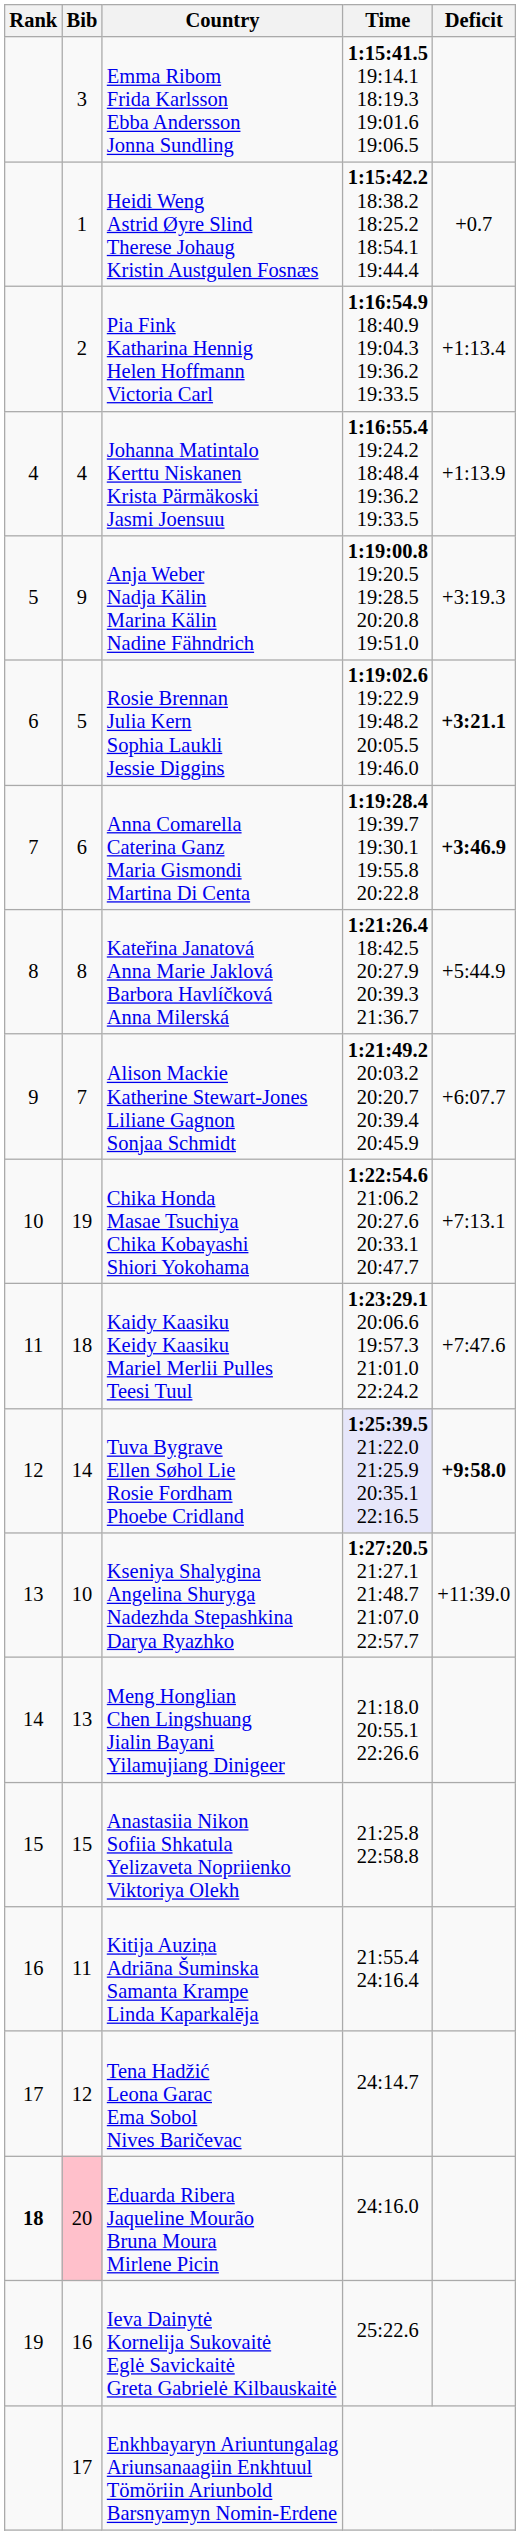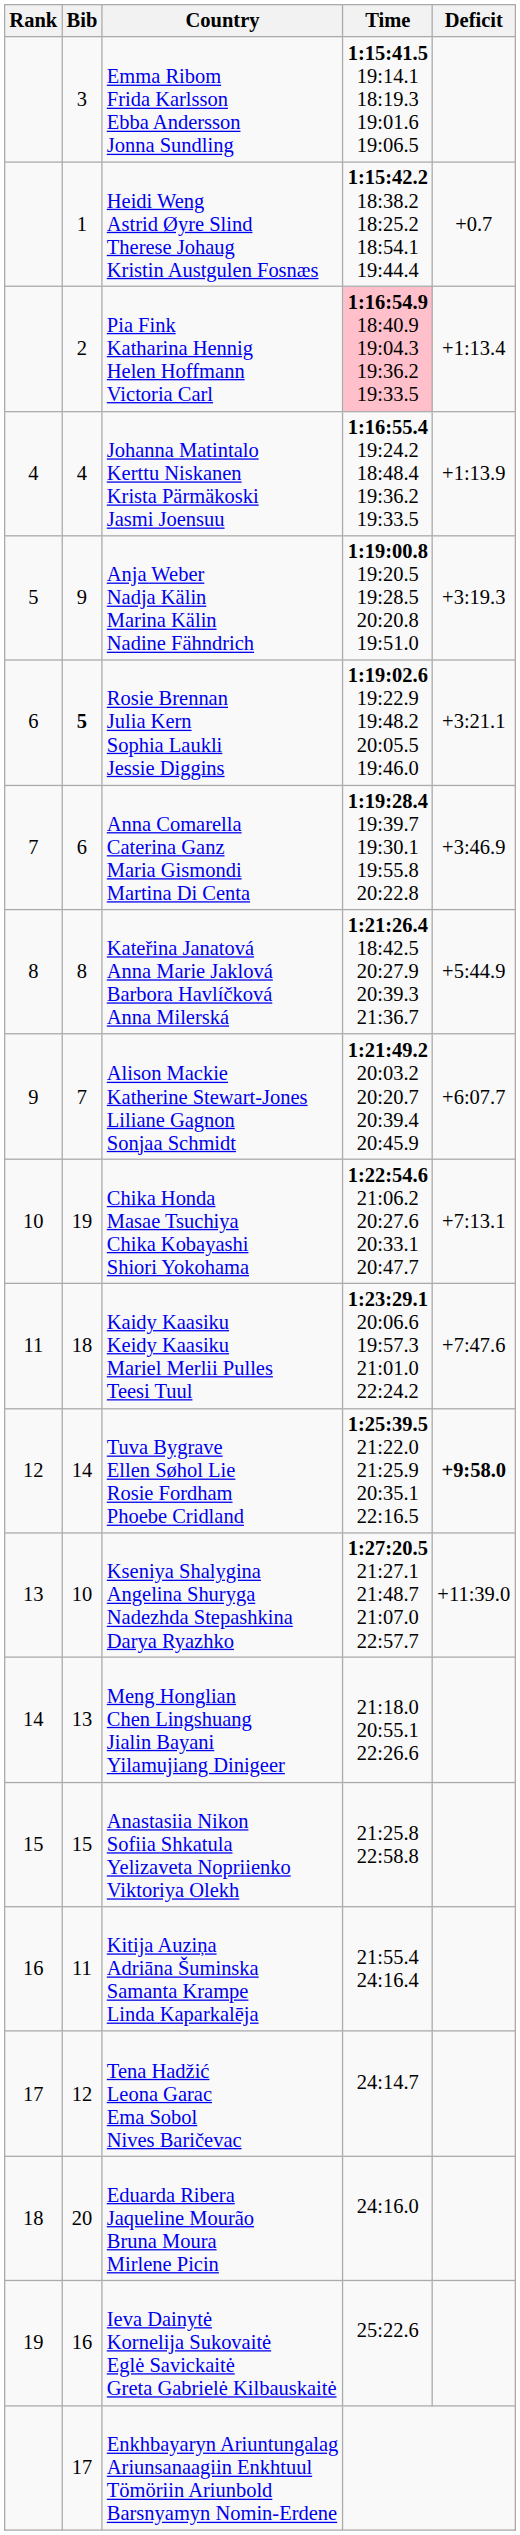(388, 348) no background -> (388, 348) pink background
(82, 722) normal -> (82, 722) bold
(474, 722) bold -> (474, 722) normal
(474, 847) bold -> (474, 847) normal
(388, 1470) lavender background -> (388, 1470) no background
(33, 2218) bold -> (33, 2218) normal
(82, 2218) pink background -> (82, 2218) no background
